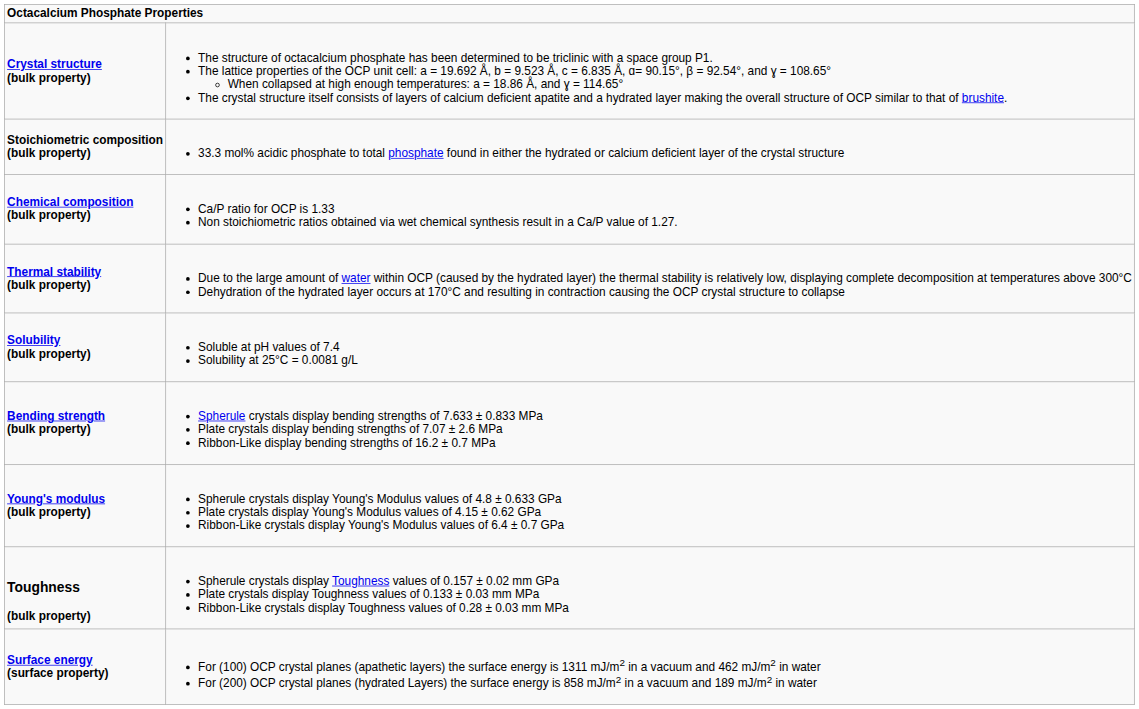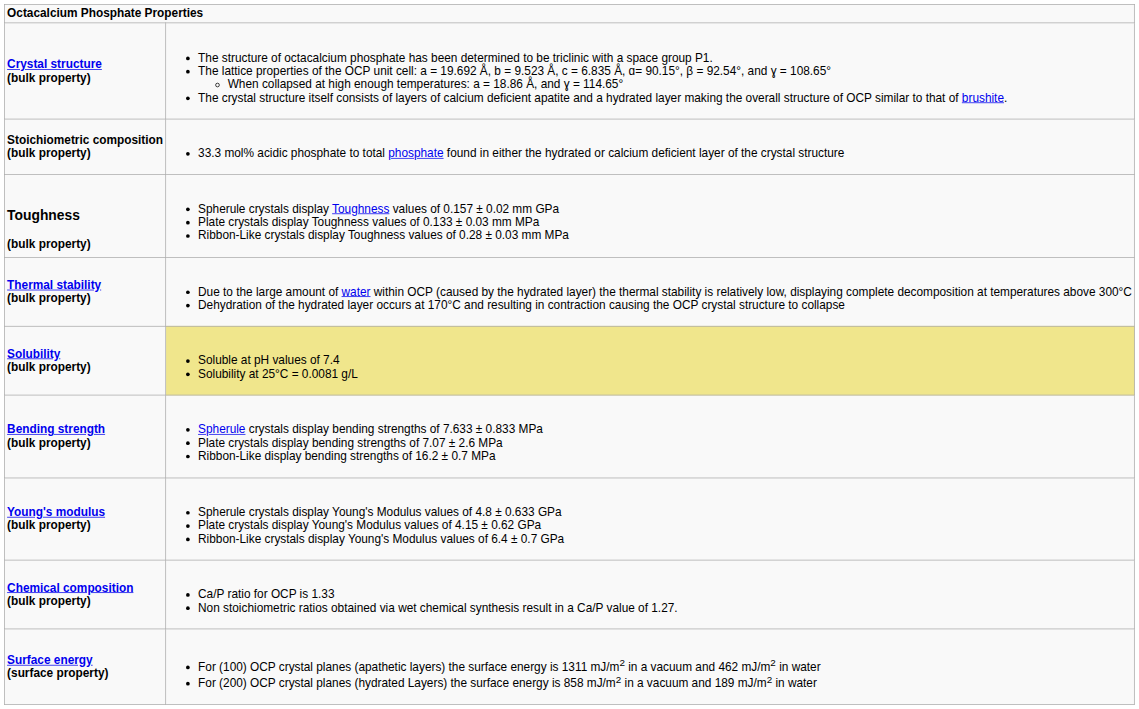rows swapped: (70, 209) <-> (85, 601)
(650, 354) no background -> (650, 367) khaki background
